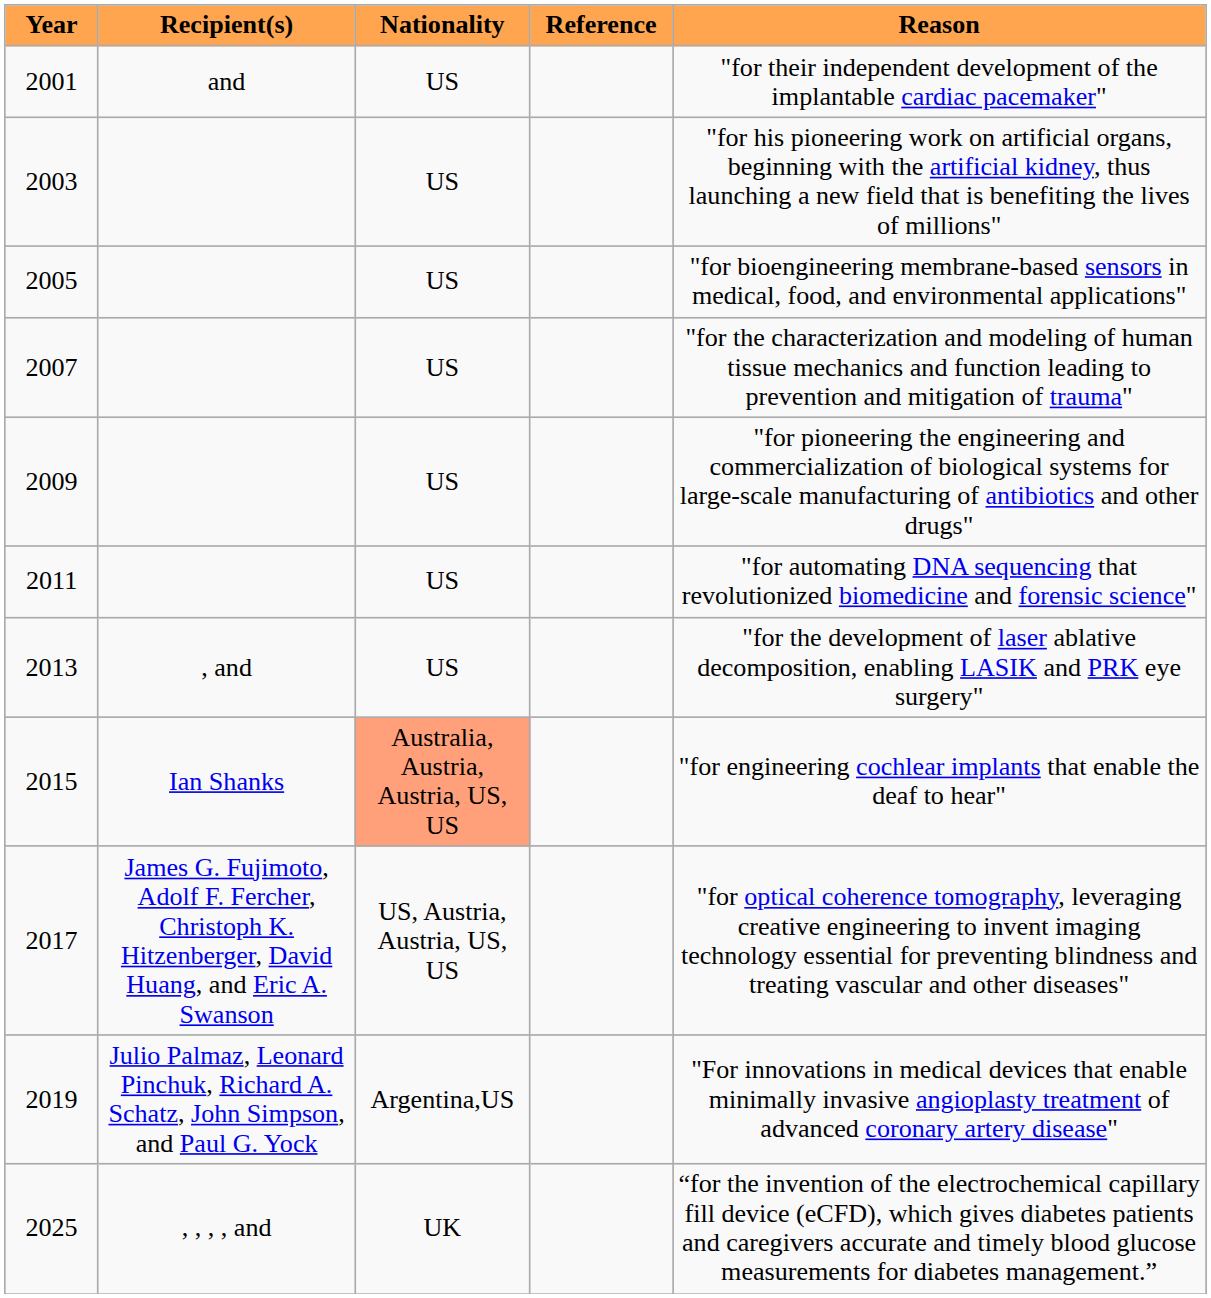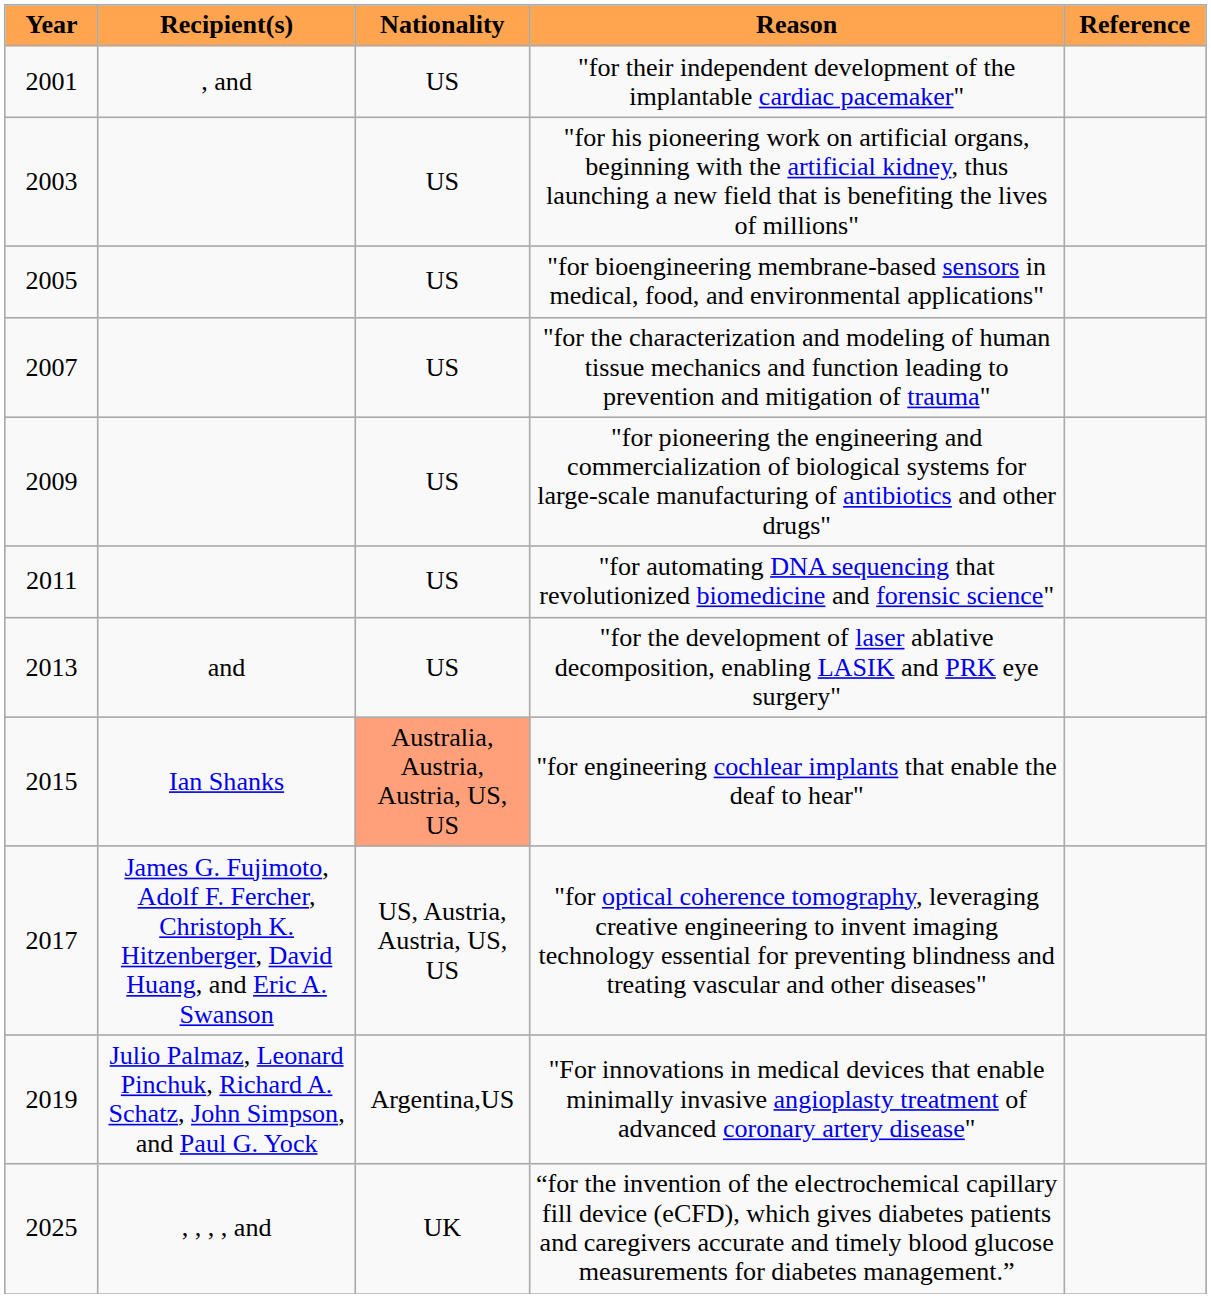columns swapped: (939, 25) <-> (601, 25)
(227, 81) and -> (227, 81) , and
(227, 666) , and -> (227, 666) and
